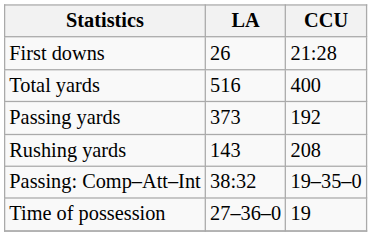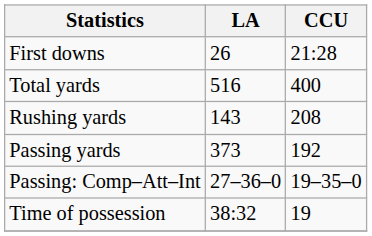rows swapped: (68, 149) <-> (65, 117)
(233, 182) 38:32 -> (246, 182) 27–36–0
(246, 214) 27–36–0 -> (233, 214) 38:32
